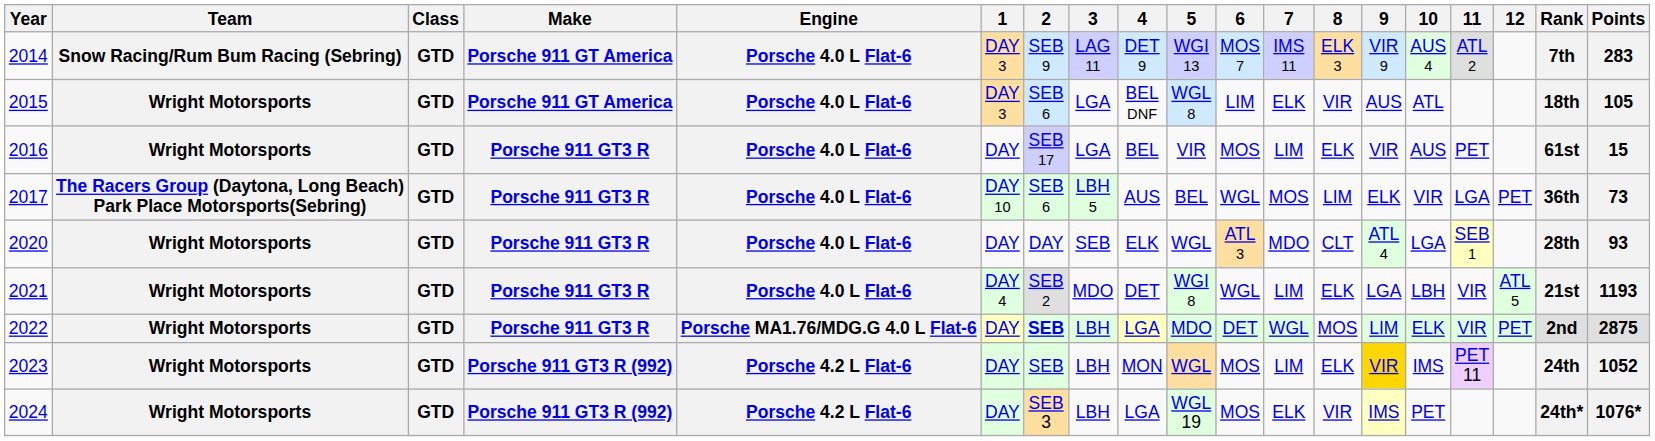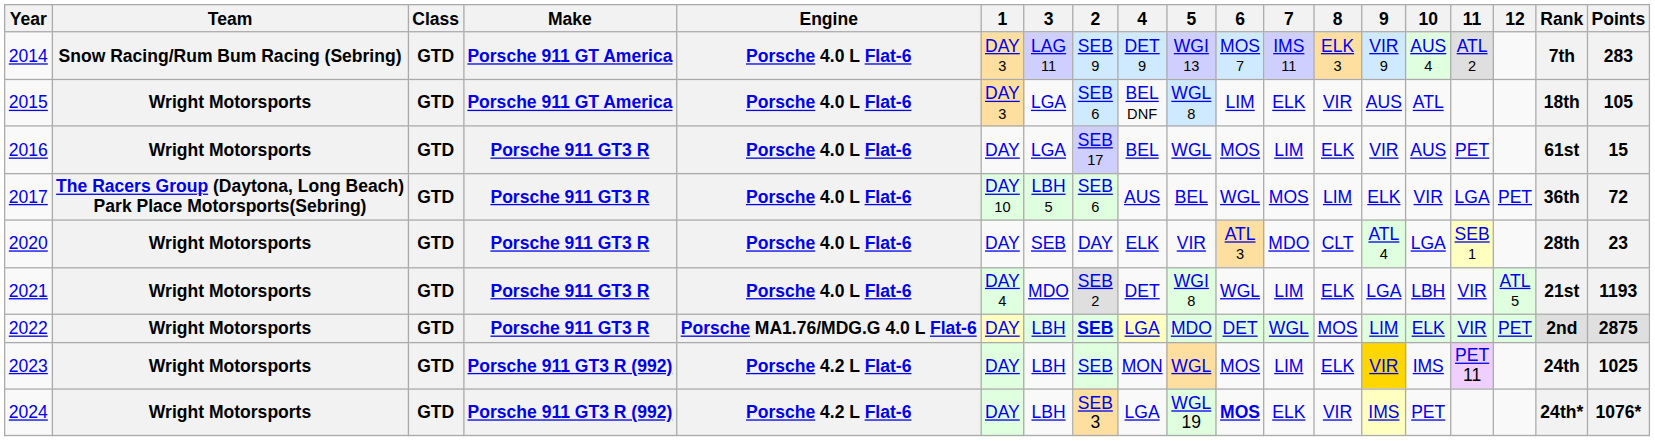columns swapped: (1046, 18) <-> (1093, 18)
(1191, 149) VIR -> (1191, 149) WGL
(1618, 196) 73 -> (1618, 196) 72
(1191, 243) WGL -> (1191, 243) VIR
(1618, 243) 93 -> (1618, 243) 23
(1618, 365) 1052 -> (1618, 365) 1025
(1240, 412) normal -> (1240, 412) bold
